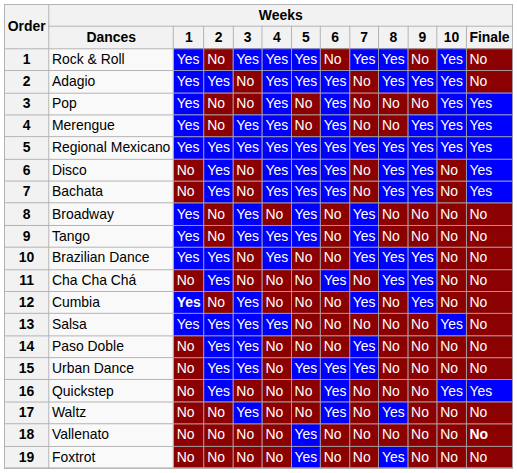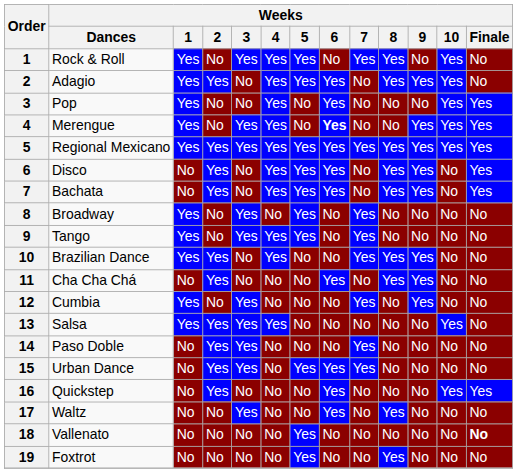(335, 125) normal -> (334, 125) bold
(189, 302) bold -> (188, 302) normal
